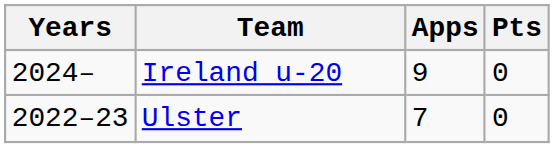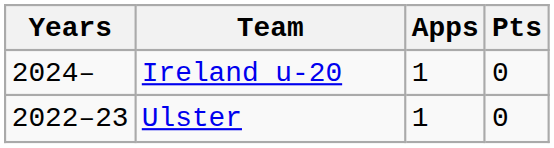(420, 73) 9 -> (420, 73) 1
(420, 118) 7 -> (420, 118) 1
